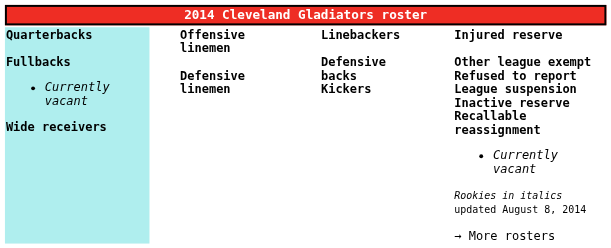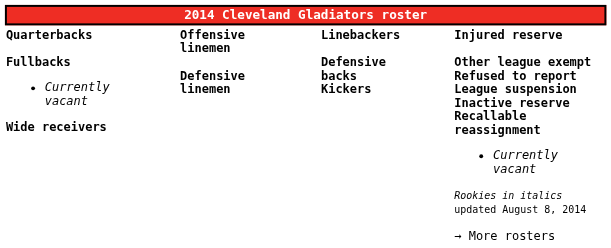(77, 81) paleturquoise background -> (77, 81) no background
